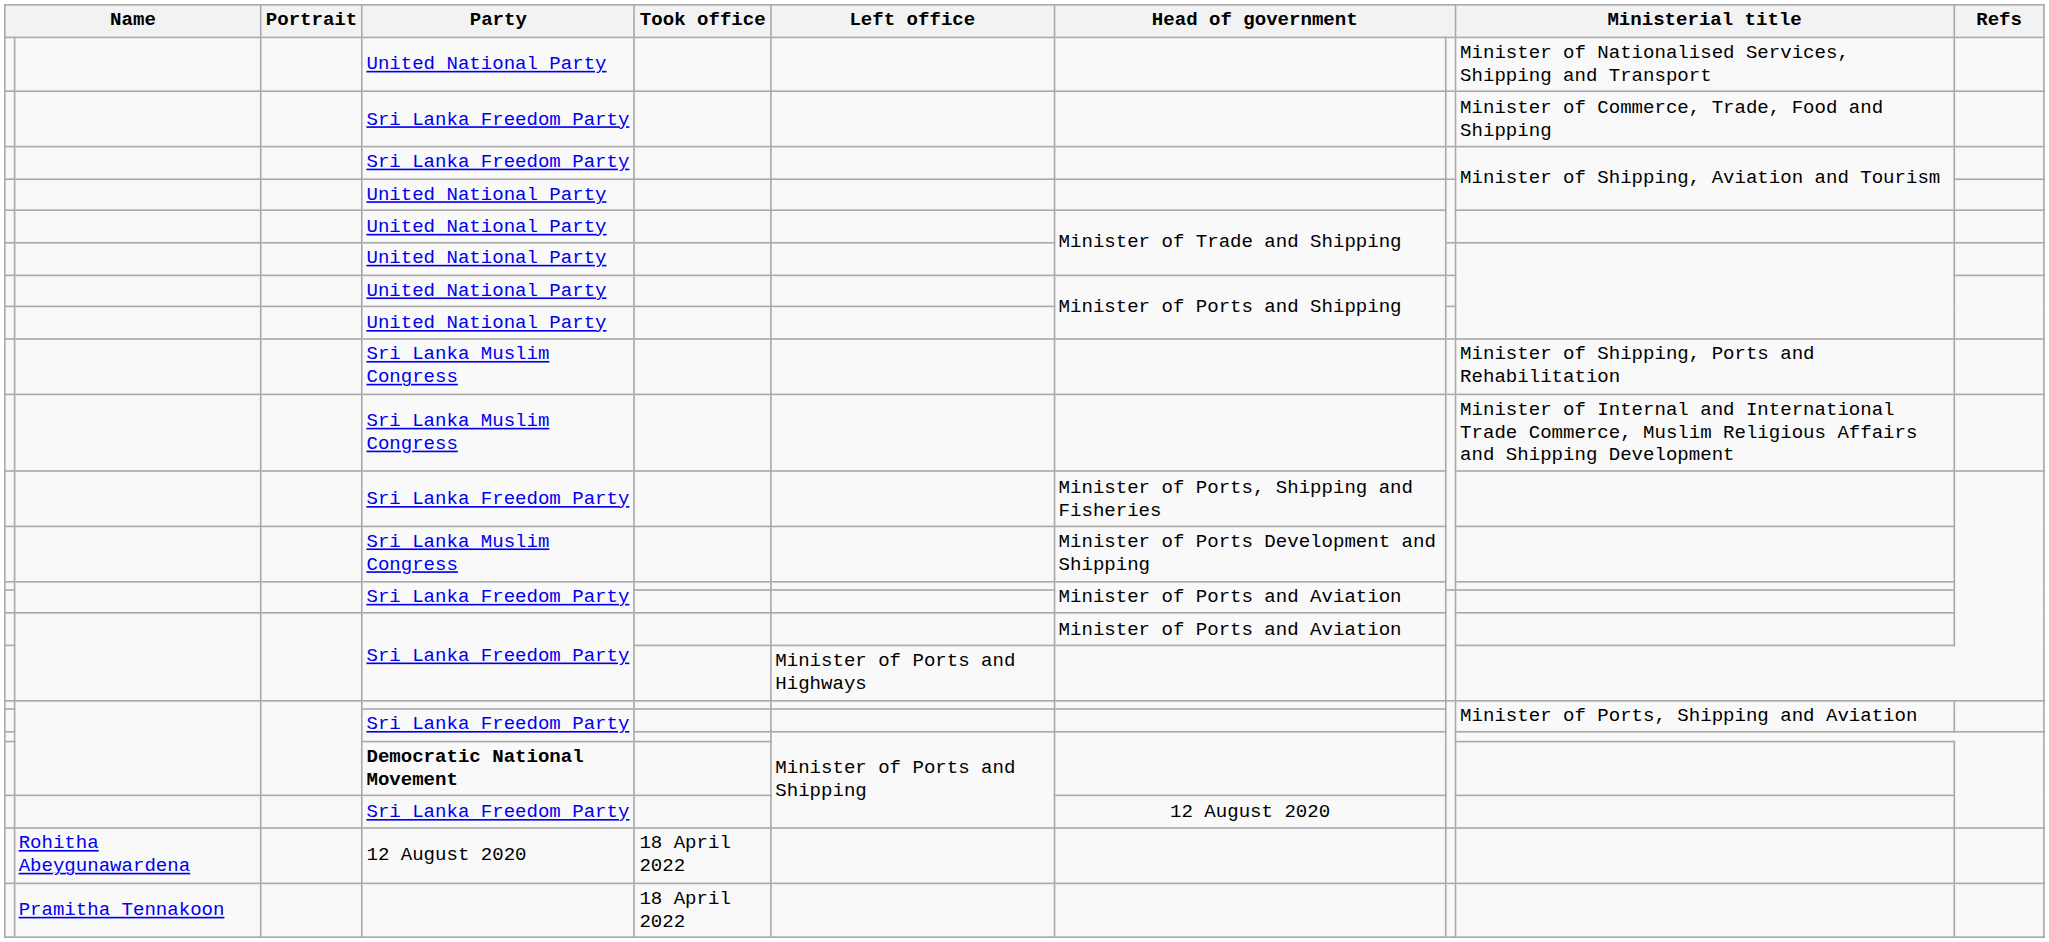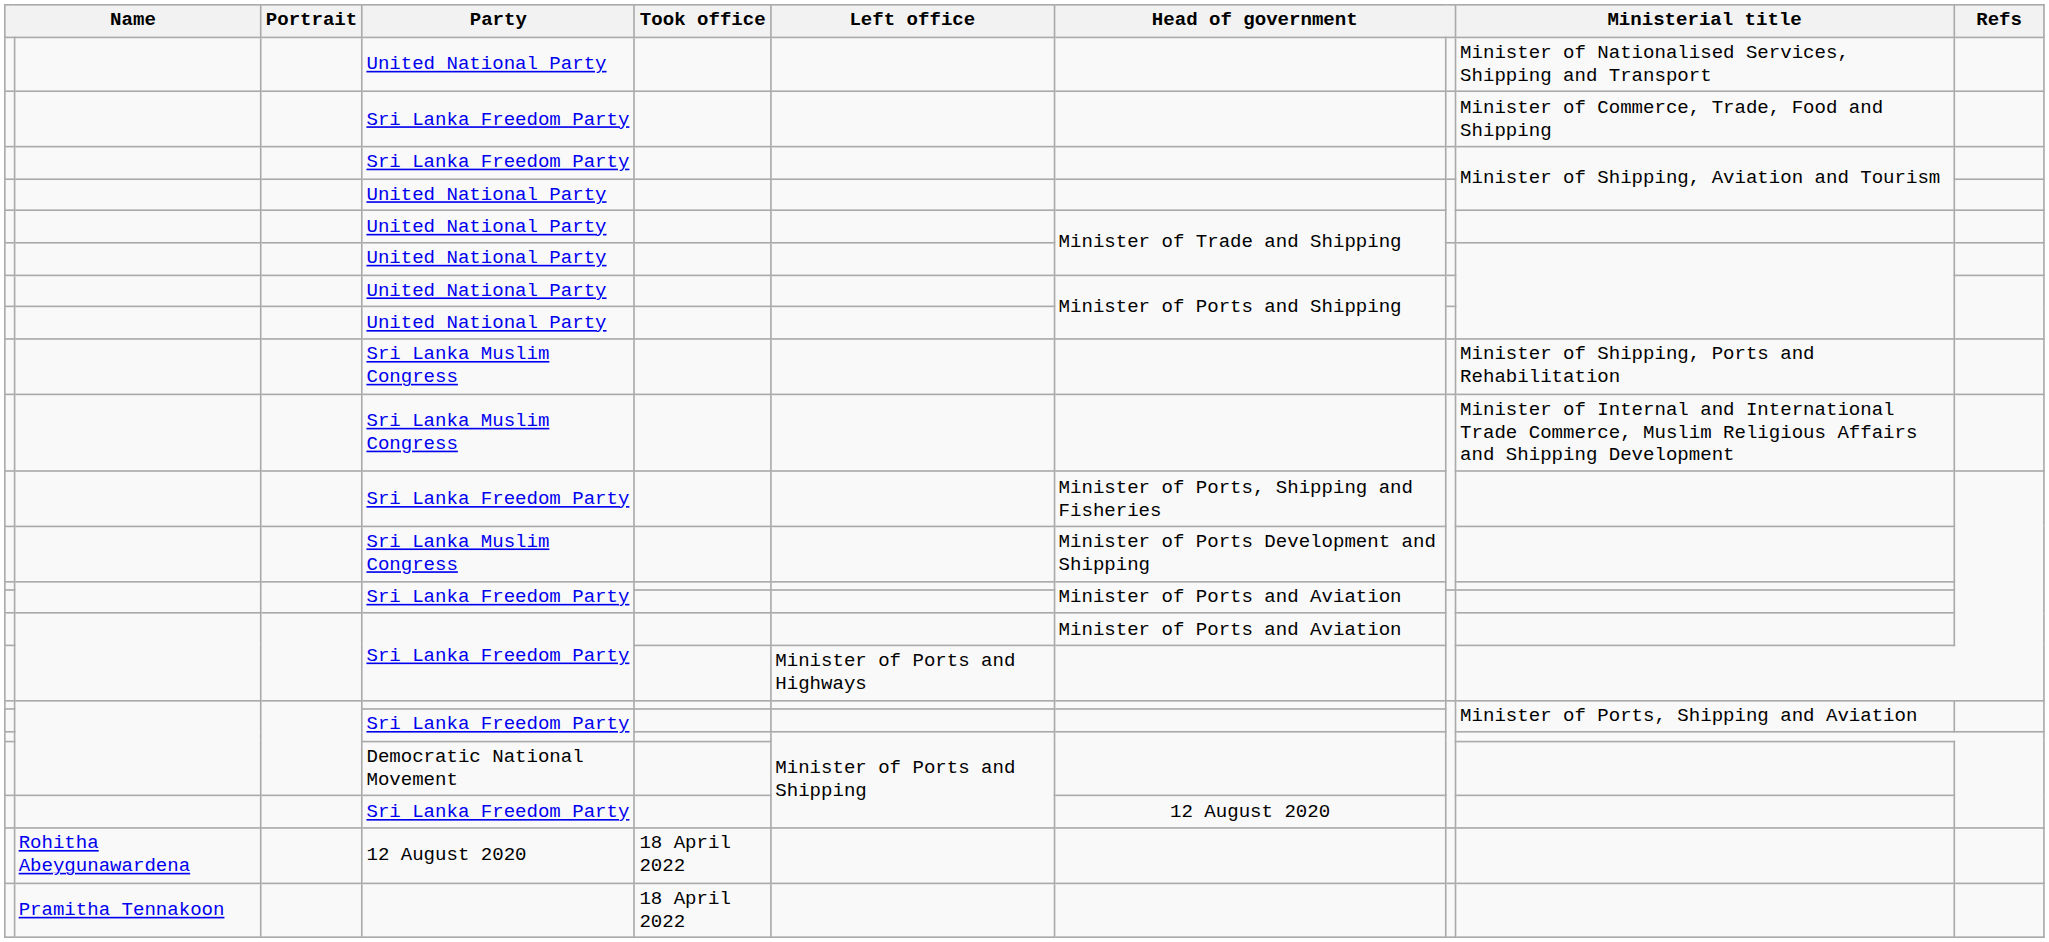(475, 768) bold -> (475, 768) normal
